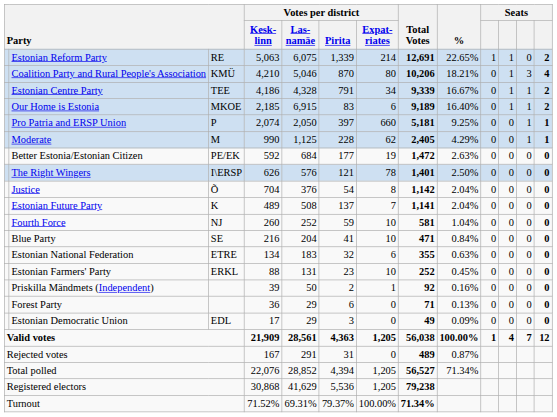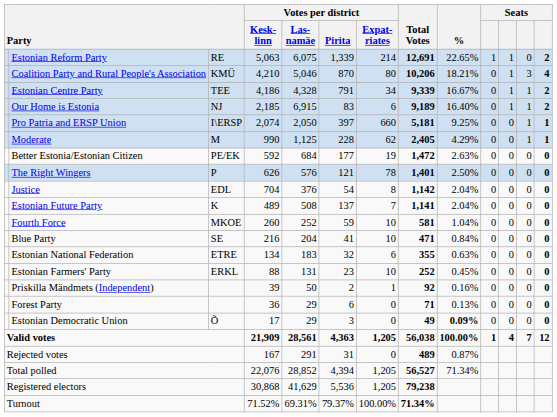(226, 106) MKOE -> (217, 106) NJ
(214, 123) P -> (226, 123) I\ERSP
(226, 172) I\ERSP -> (214, 172) P
(215, 189) Õ -> (221, 189) EDL
(217, 222) NJ -> (226, 222) MKOE
(221, 321) EDL -> (215, 321) Õ
(465, 321) normal -> (464, 321) bold
